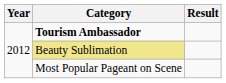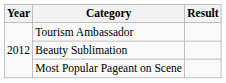(88, 31) bold -> (84, 31) normal
(81, 50) khaki background -> (81, 50) no background
